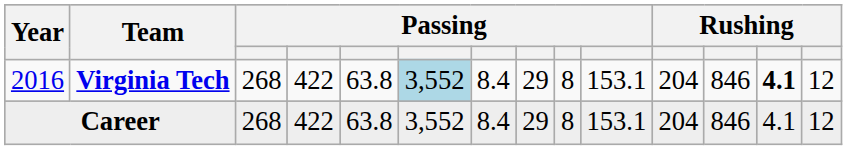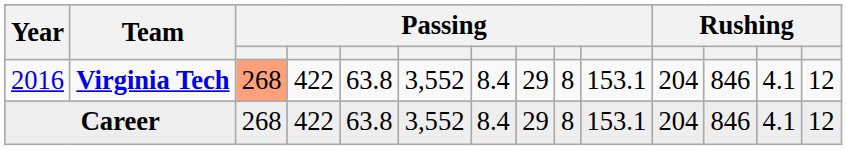(262, 79) no background -> (262, 79) lightsalmon background
(435, 79) lightblue background -> (435, 79) no background
(779, 79) bold -> (779, 79) normal
